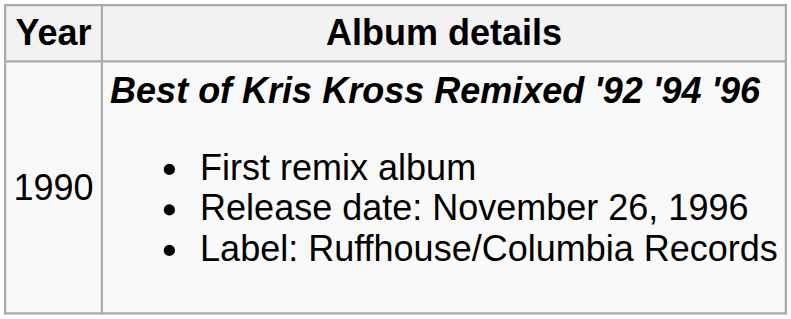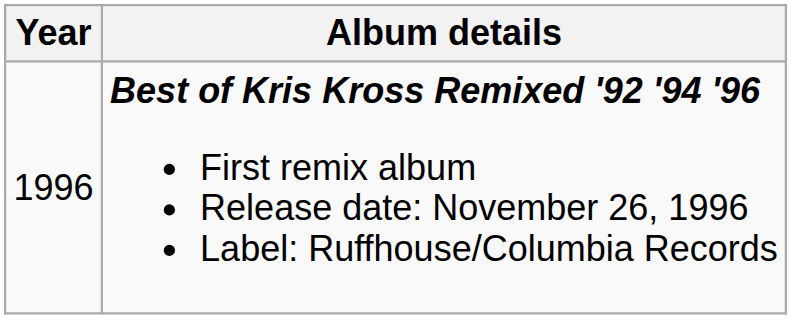(53, 186) 1990 -> (53, 186) 1996
